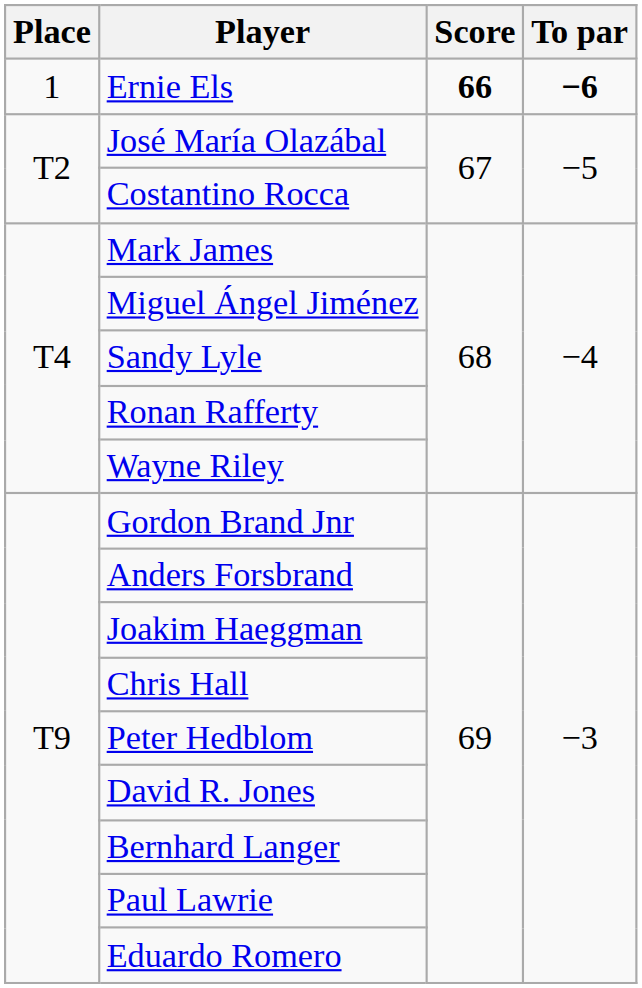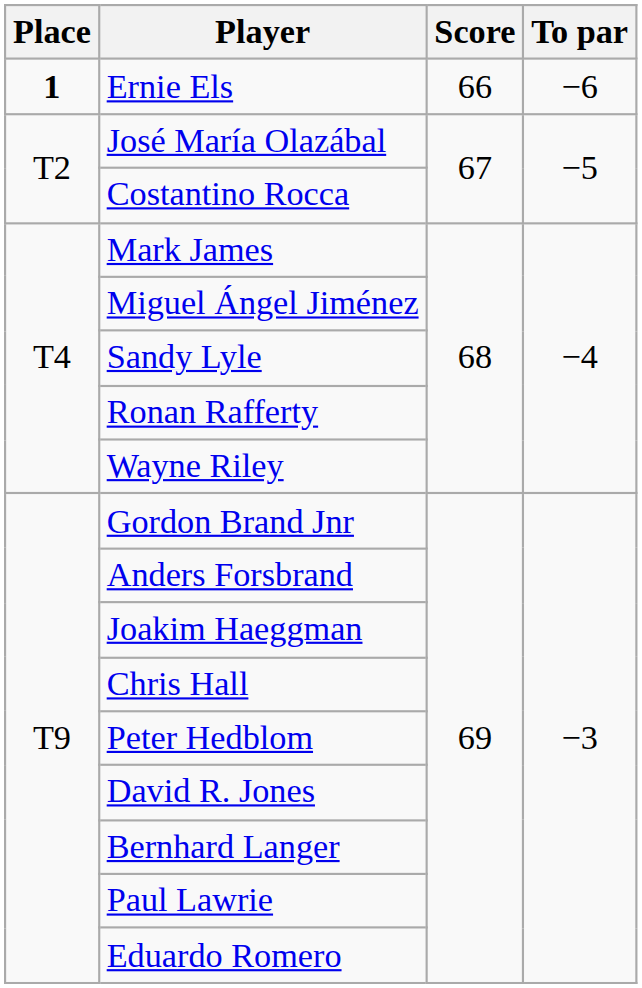(52, 85) normal -> (52, 85) bold
(475, 85) bold -> (475, 85) normal
(580, 85) bold -> (580, 85) normal
